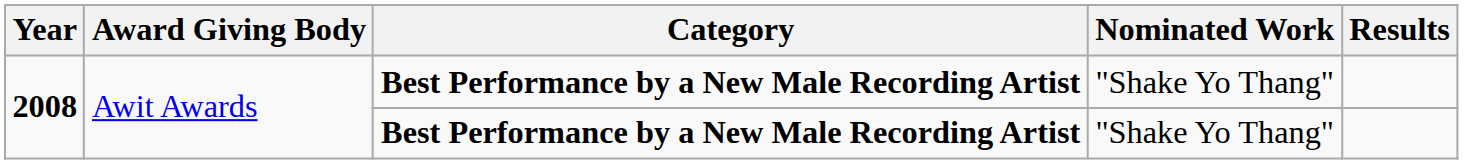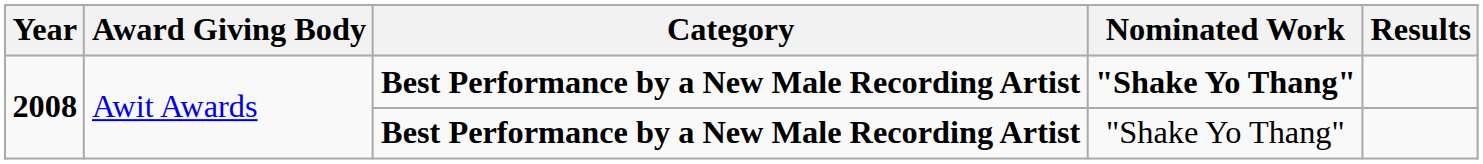(1215, 81) normal -> (1225, 81) bold
